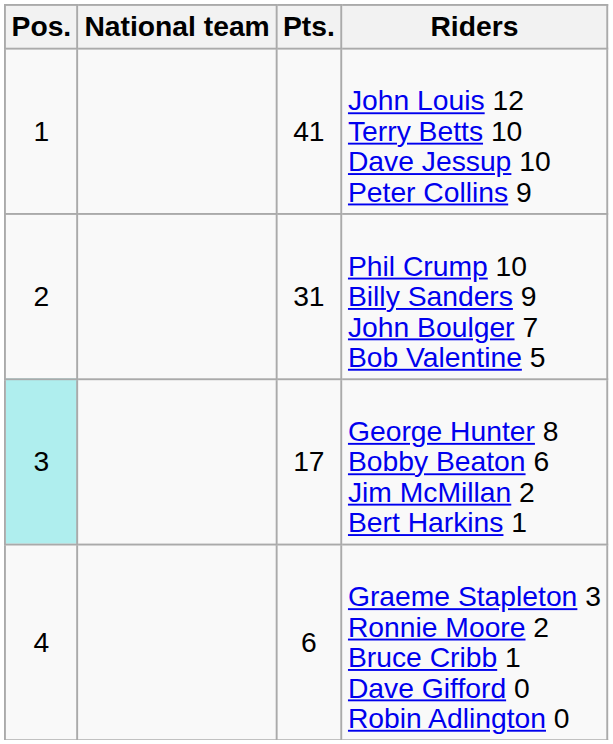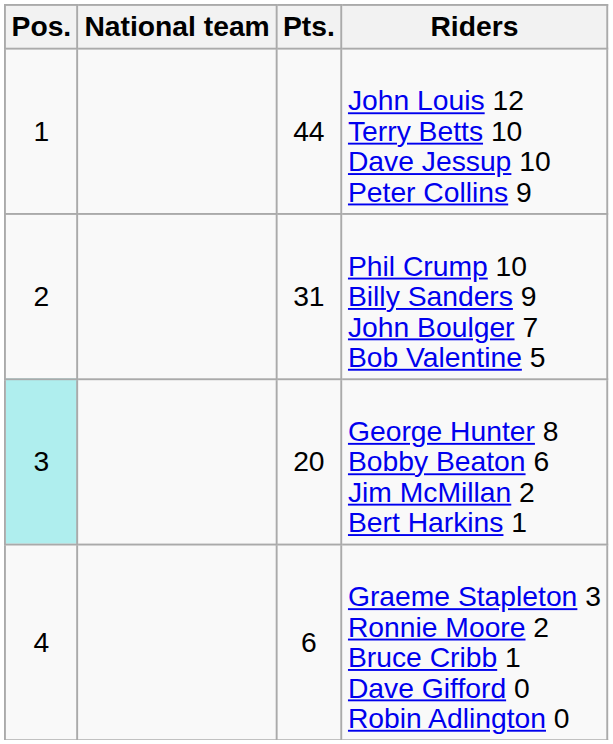(309, 131) 41 -> (309, 131) 44
(309, 461) 17 -> (309, 461) 20
